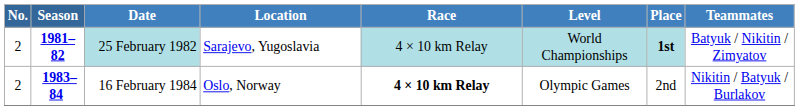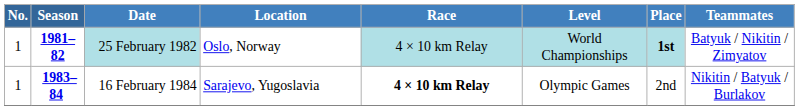(18, 47) 2 -> (18, 47) 1
(261, 47) Sarajevo, Yugoslavia -> (242, 47) Oslo, Norway
(18, 86) 2 -> (18, 86) 1
(242, 86) Oslo, Norway -> (261, 86) Sarajevo, Yugoslavia
